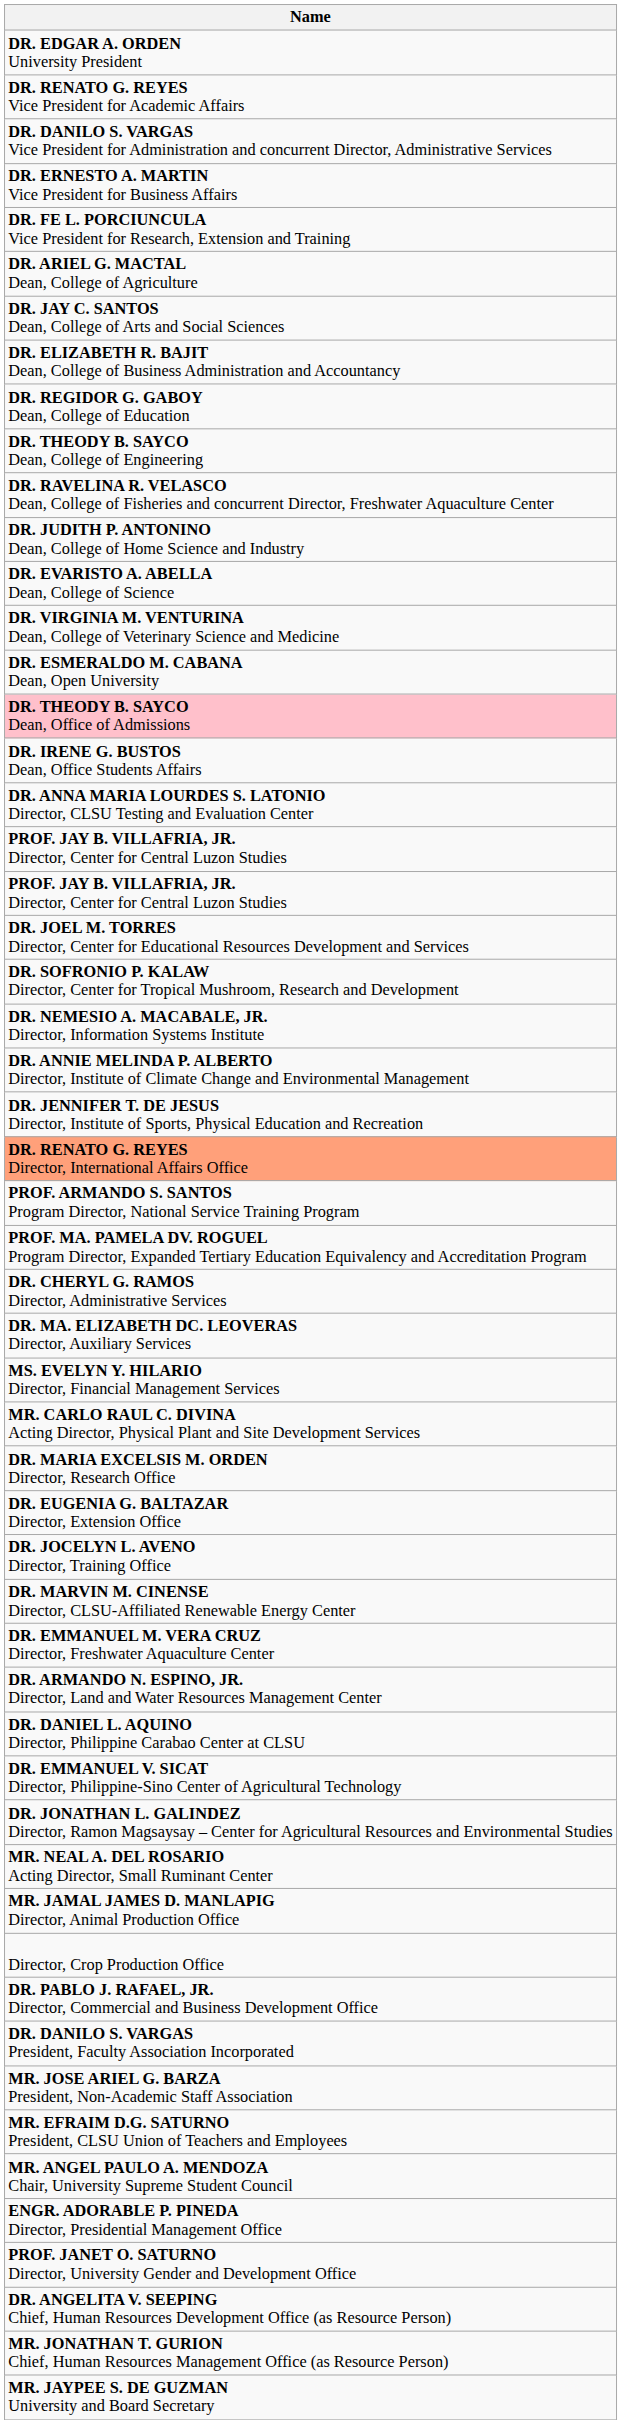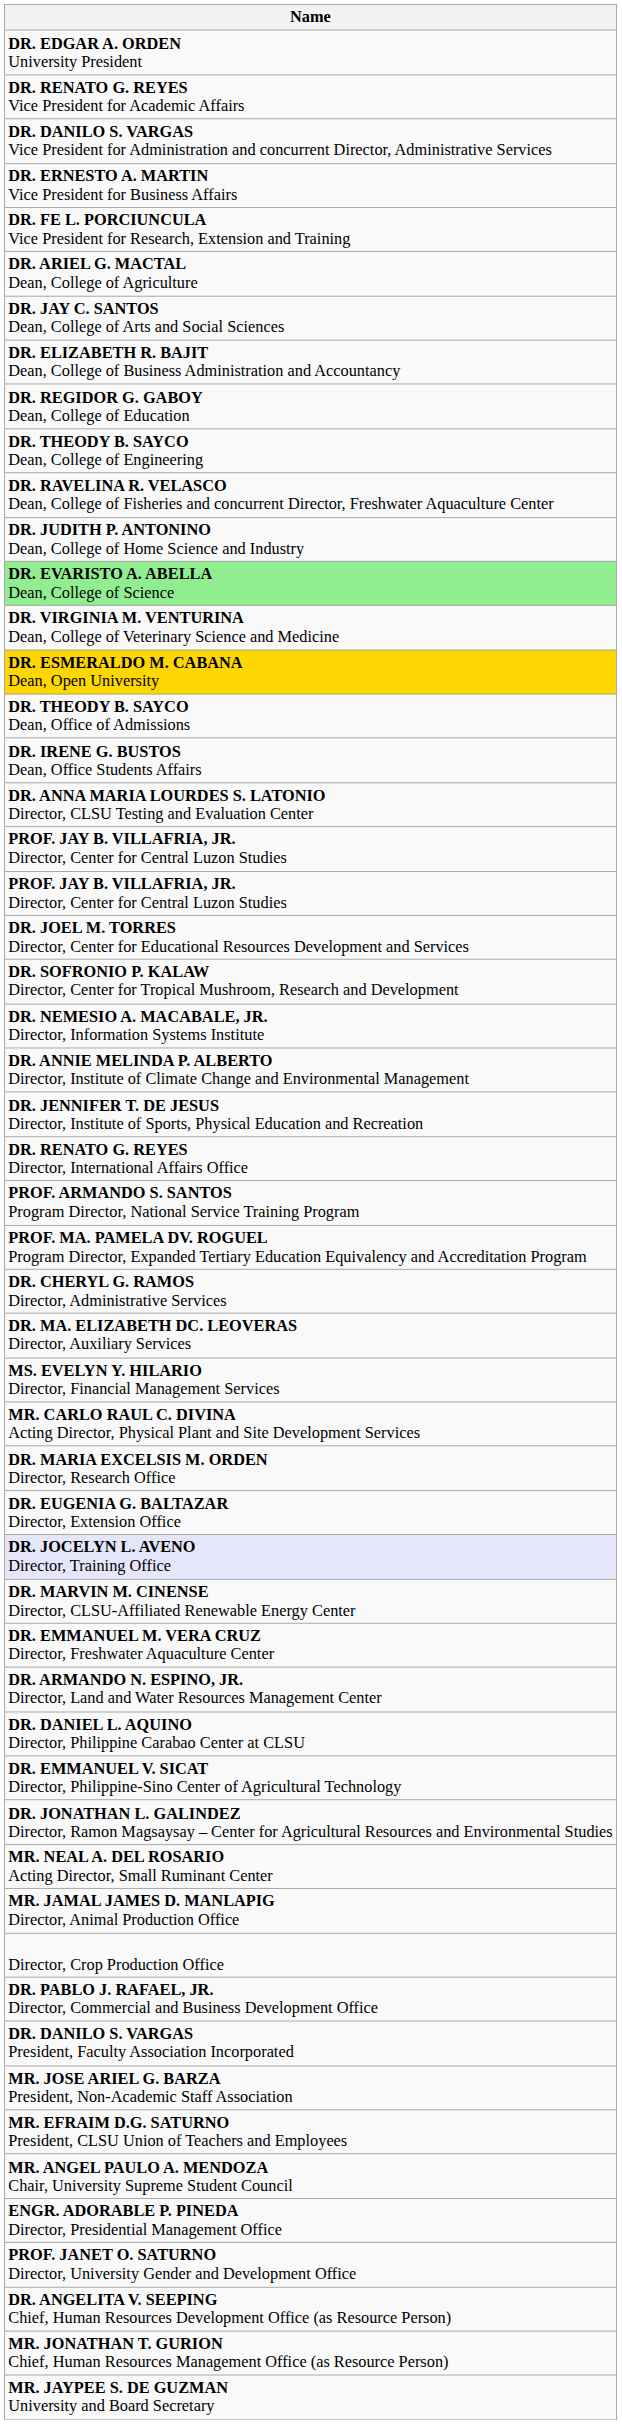(110, 583) no background -> (110, 583) lightgreen background
(125, 671) no background -> (125, 671) gold background
(99, 716) pink background -> (99, 716) no background
(128, 1158) lightsalmon background -> (128, 1158) no background
(102, 1556) no background -> (102, 1556) lavender background
